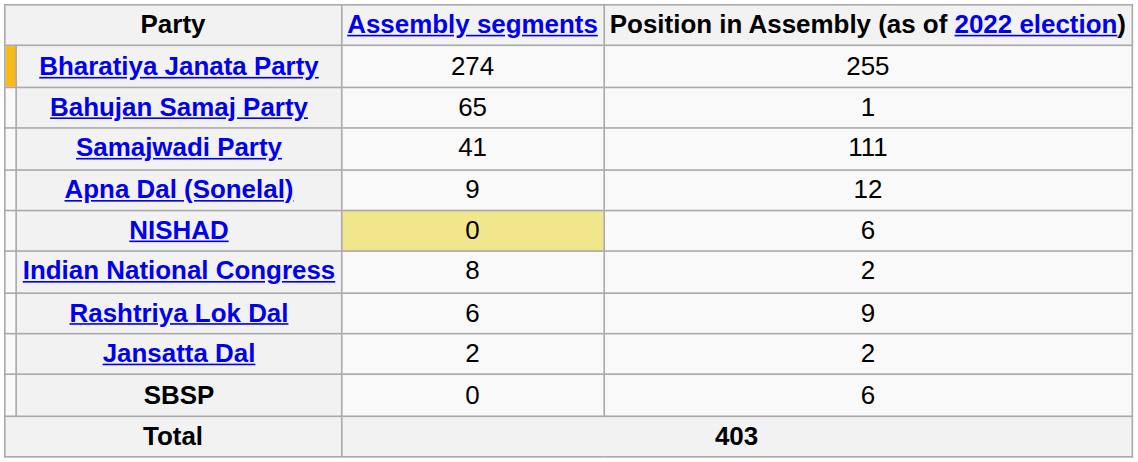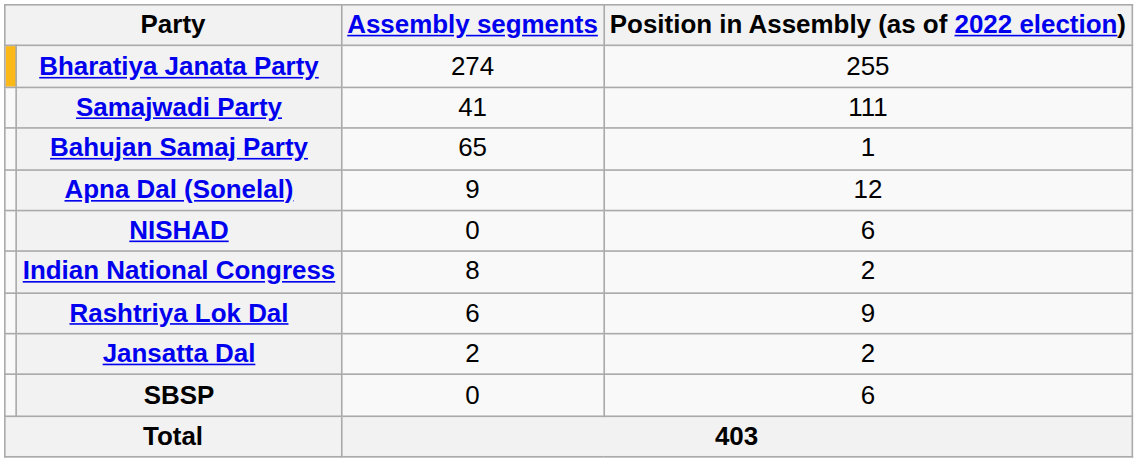rows swapped: (179, 107) <-> (179, 148)
(473, 230) khaki background -> (473, 230) no background
